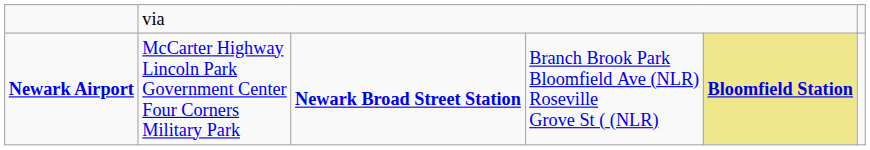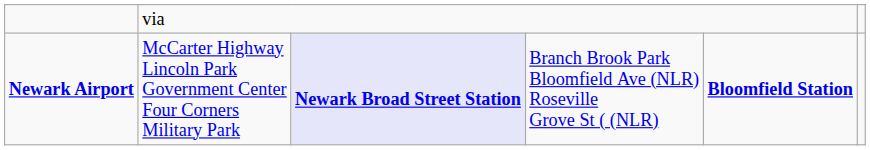(408, 99) no background -> (408, 99) lavender background
(780, 88) khaki background -> (780, 88) no background
